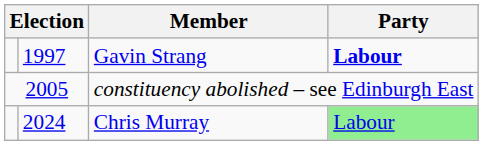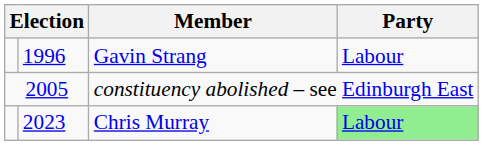(44, 55) 1997 -> (44, 55) 1996
(368, 55) bold -> (373, 55) normal
(44, 122) 2024 -> (44, 122) 2023
